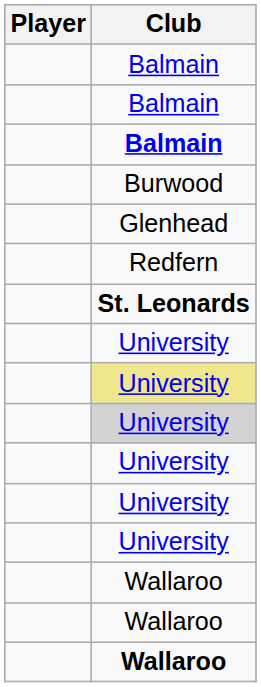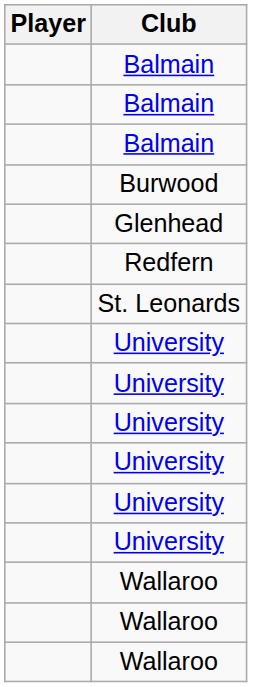(174, 143) bold -> (169, 143) normal
(174, 303) bold -> (169, 303) normal
(174, 382) khaki background -> (169, 382) no background
(174, 422) lightgrey background -> (169, 422) no background
(174, 661) bold -> (169, 661) normal
